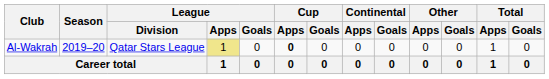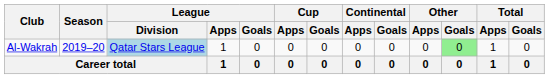(157, 47) no background -> (157, 47) lightblue background
(223, 47) khaki background -> (223, 47) no background
(291, 47) bold -> (291, 47) normal
(459, 47) no background -> (459, 47) lightgreen background
